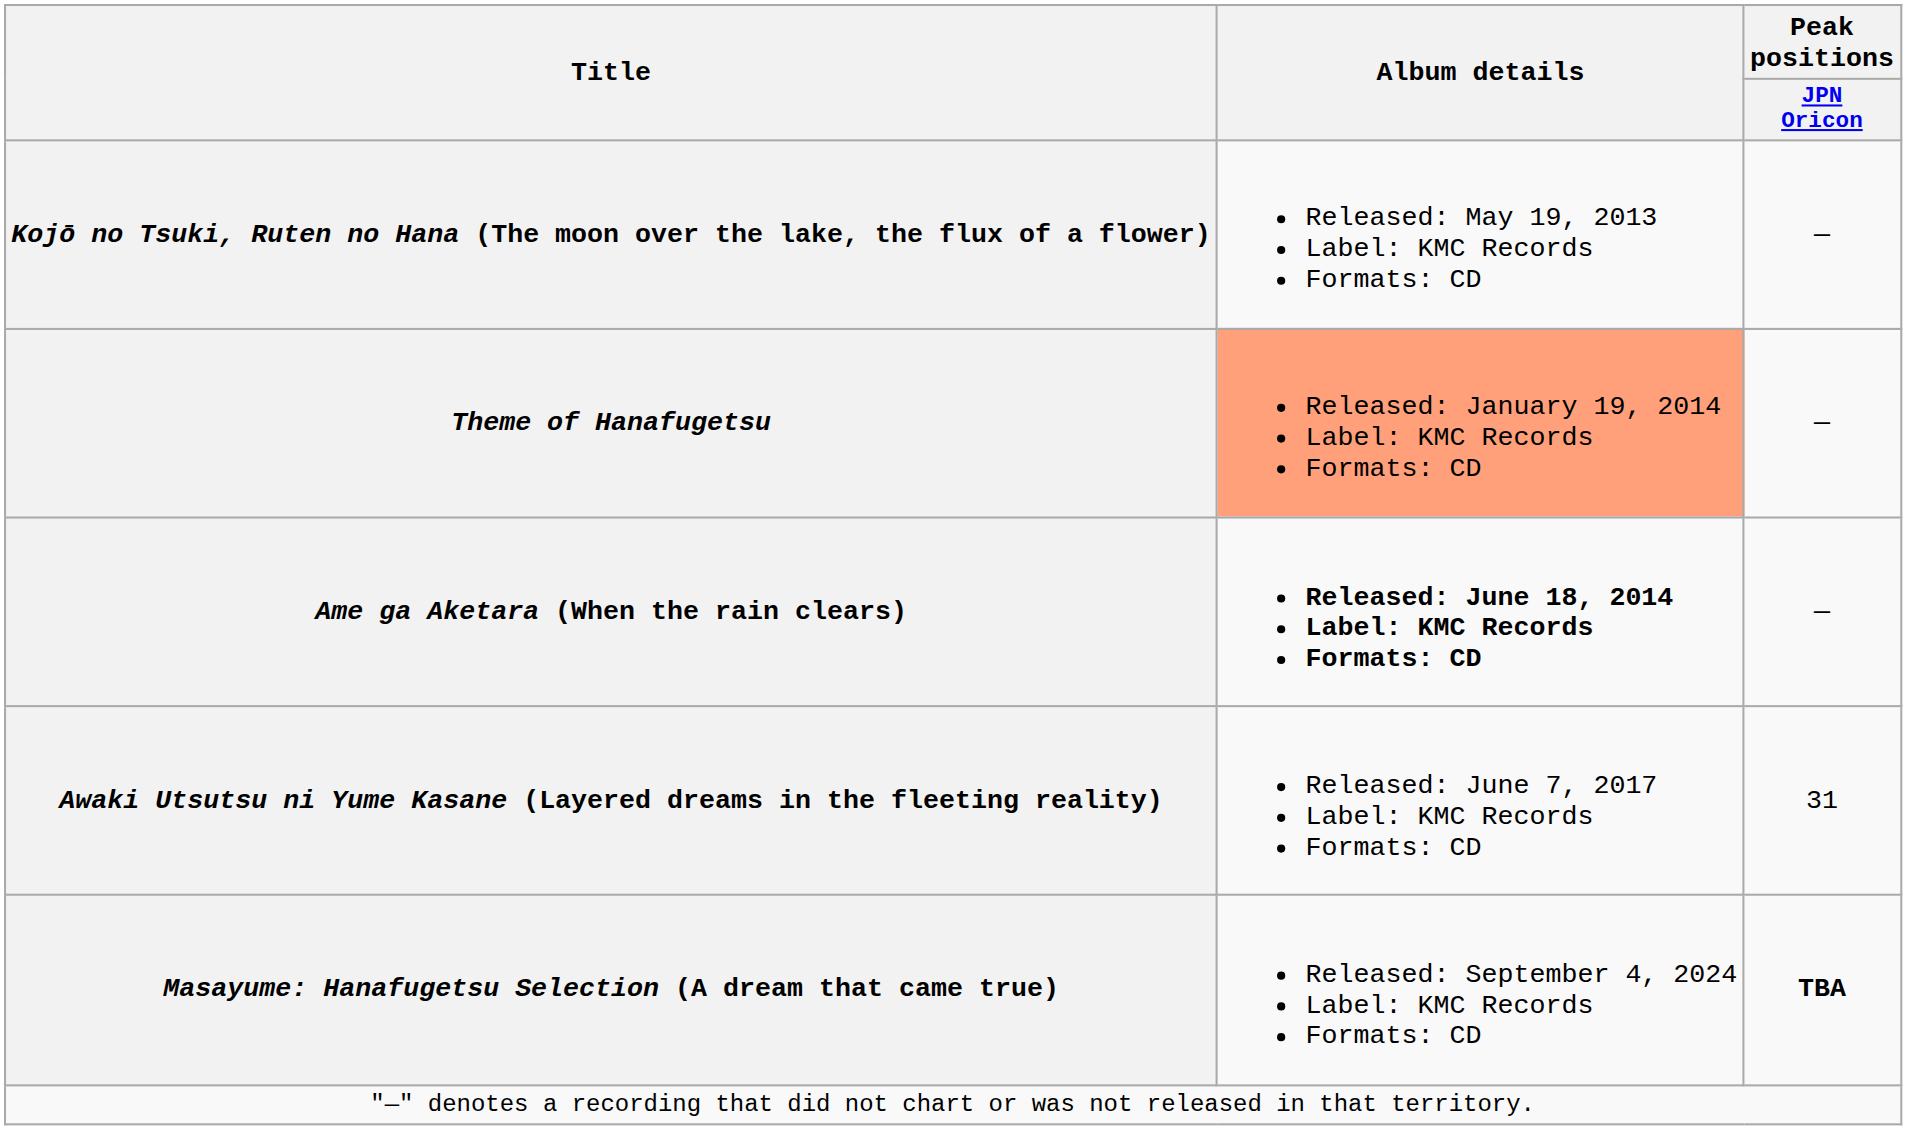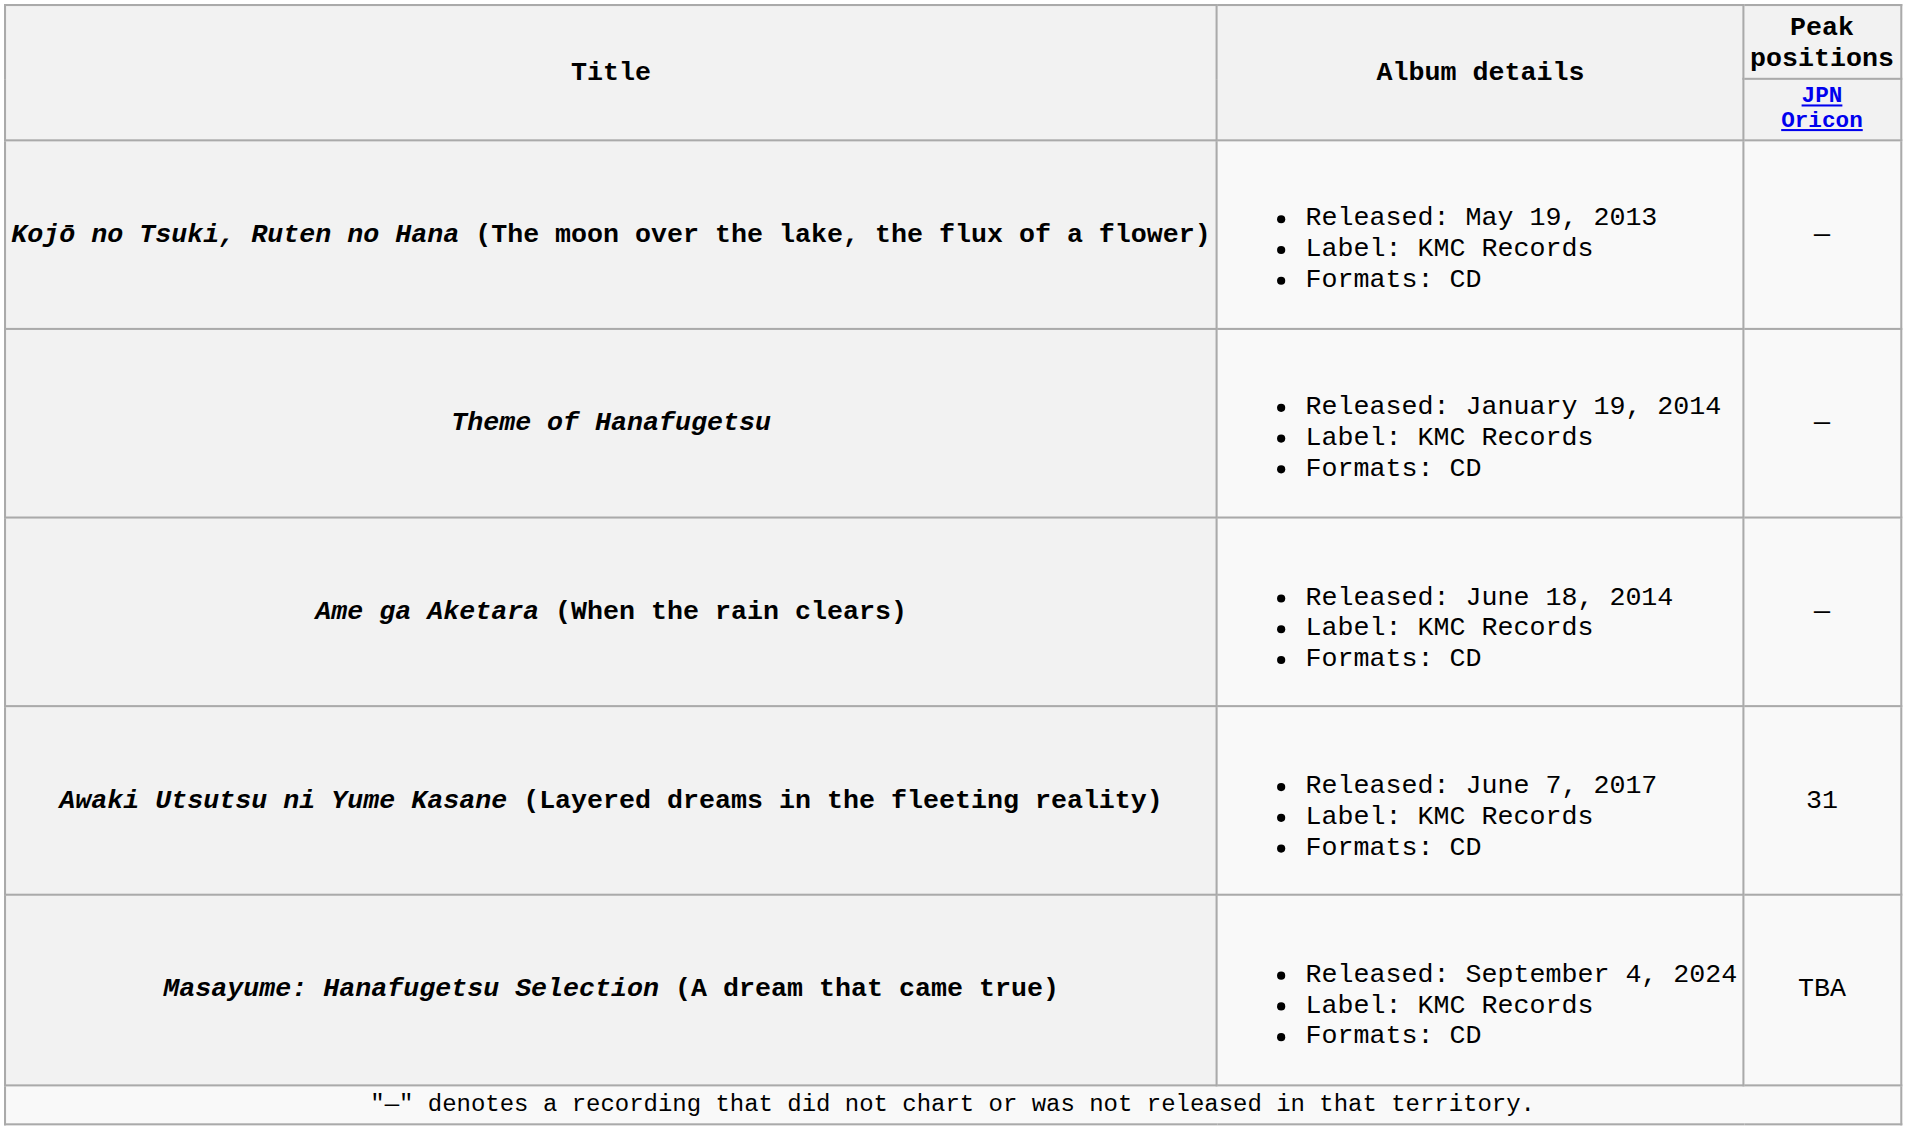(1480, 438) lightsalmon background -> (1480, 438) no background
(1480, 627) bold -> (1480, 627) normal
(1822, 990) bold -> (1822, 990) normal
